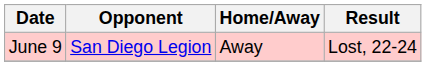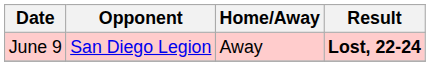(373, 46) normal -> (374, 46) bold
